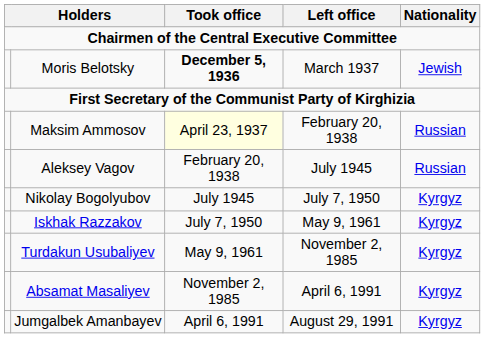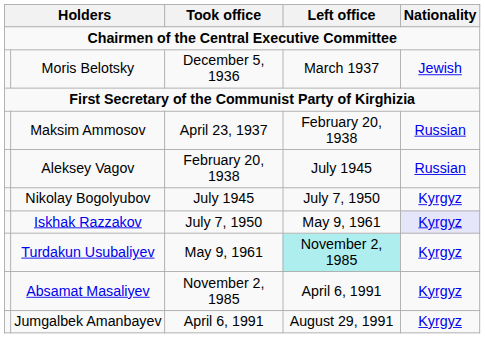(224, 68) bold -> (224, 68) normal
(224, 130) lightyellow background -> (224, 130) no background
(440, 221) no background -> (440, 221) lavender background
(342, 252) no background -> (342, 252) paleturquoise background
